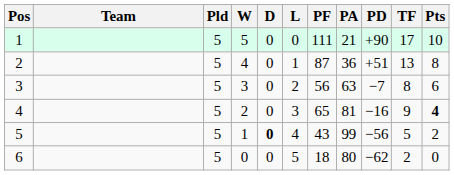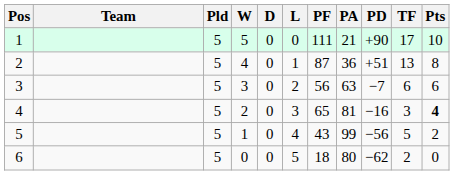(407, 87) 8 -> (407, 87) 6
(407, 110) 9 -> (407, 110) 3
(270, 134) bold -> (270, 134) normal
